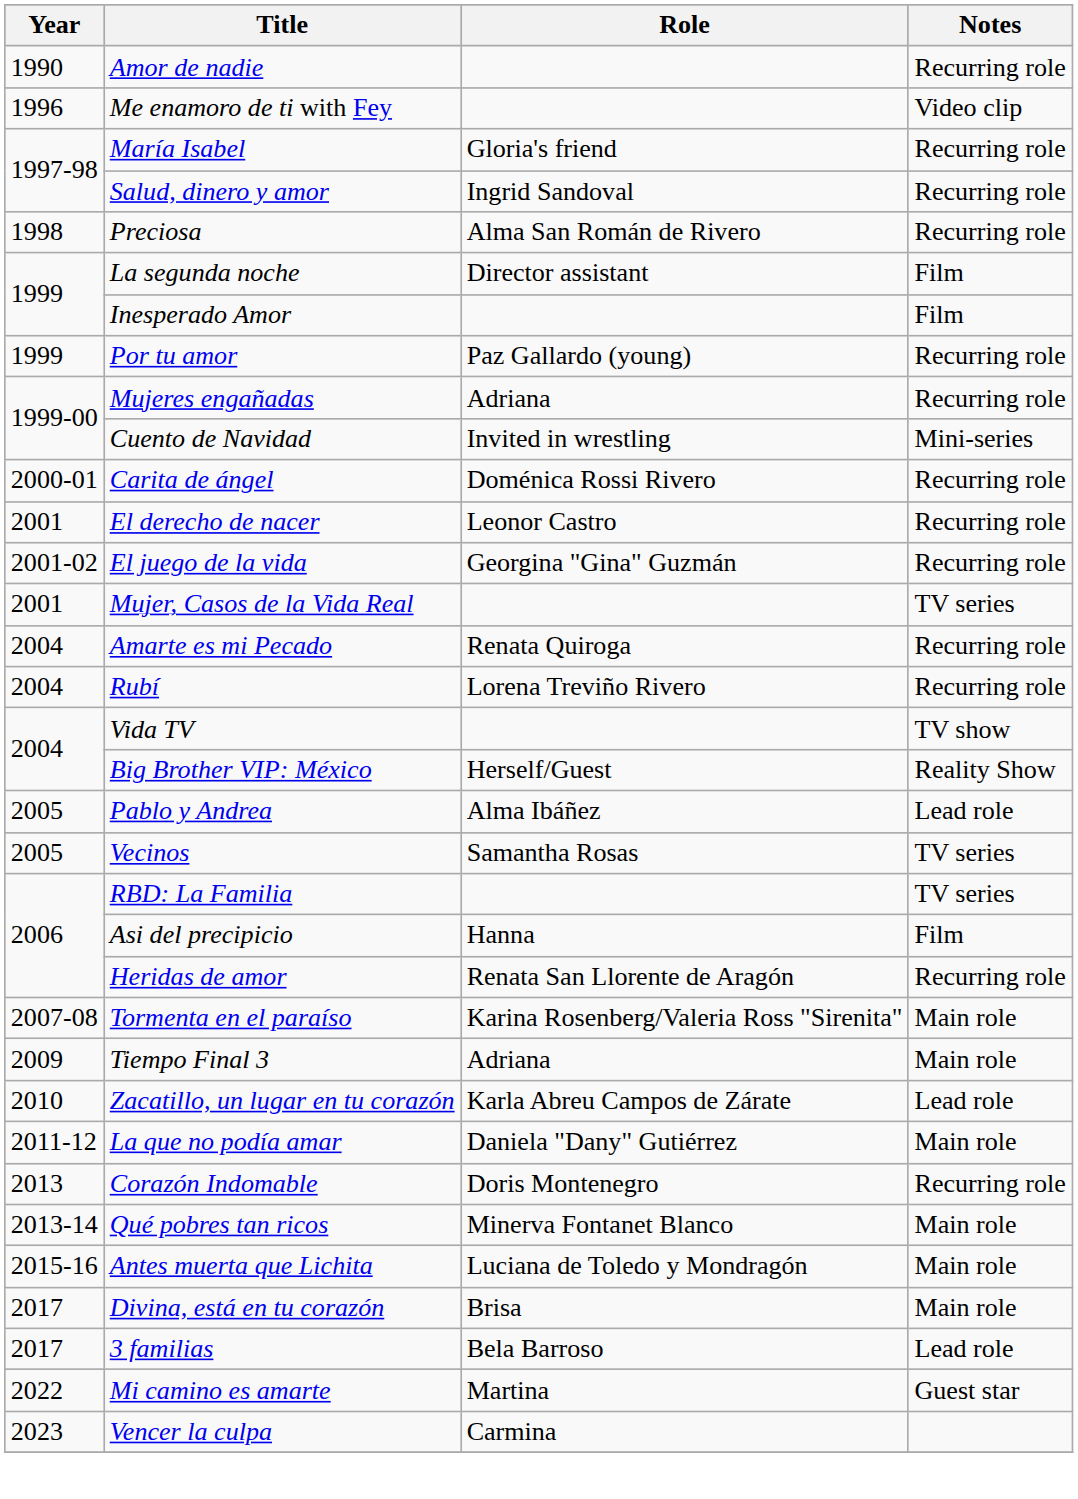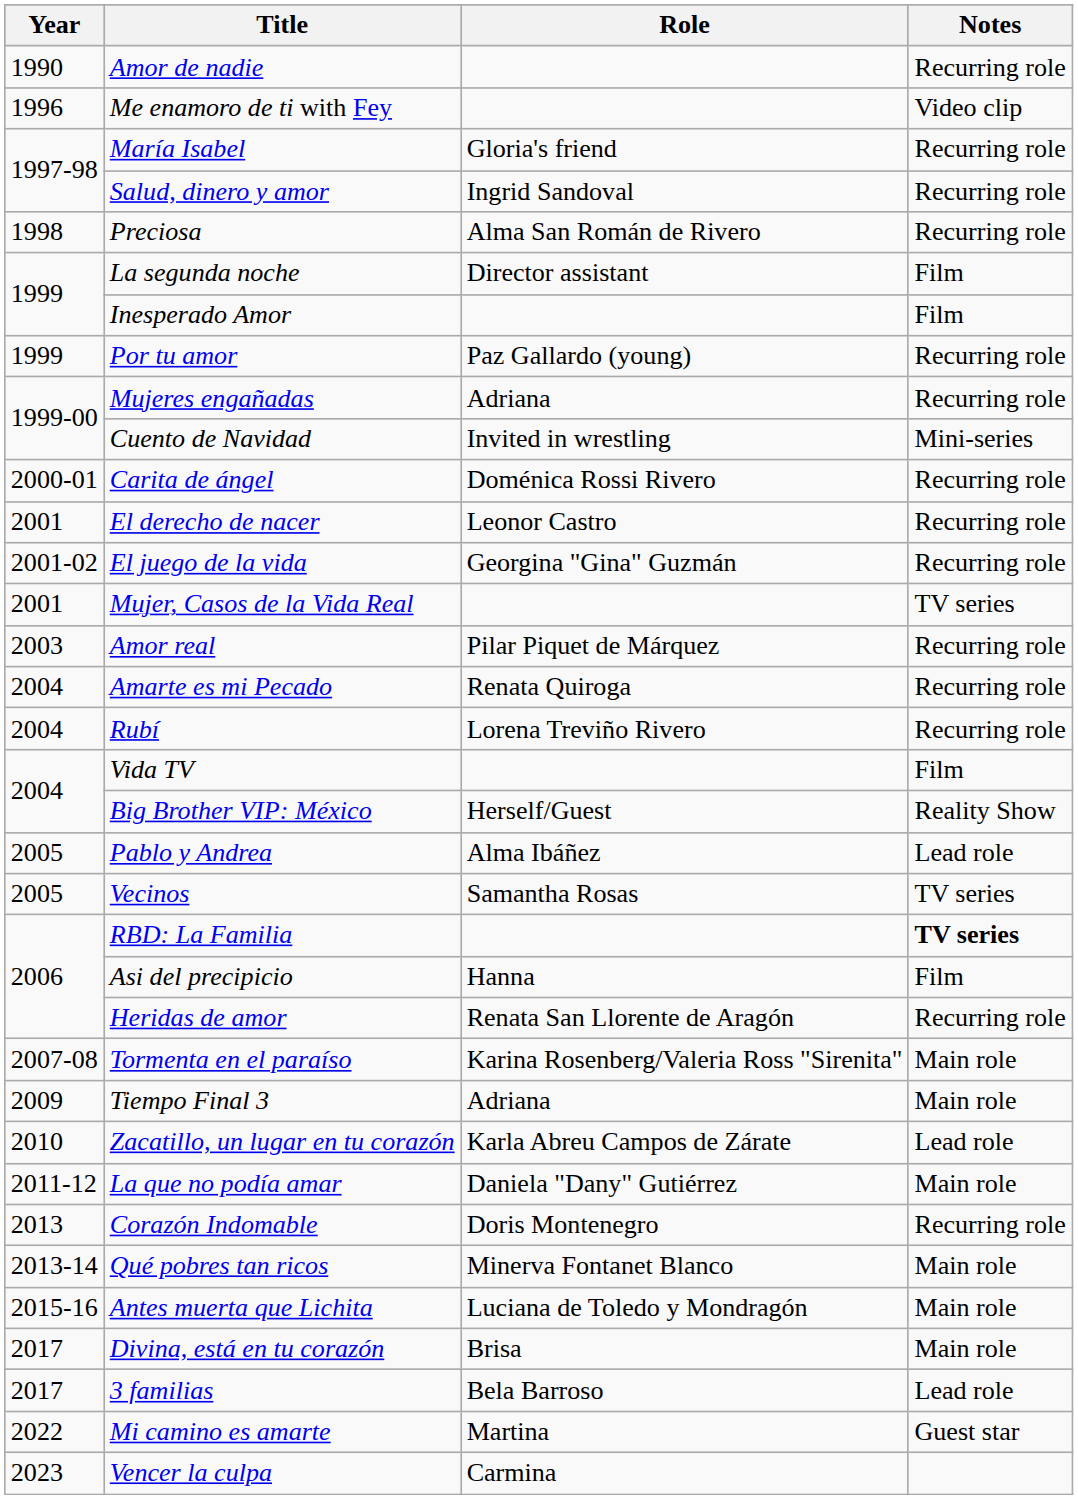+ row: (163, 645)
(962, 728) TV show -> (939, 769) Film
(965, 893) normal -> (967, 935) bold
